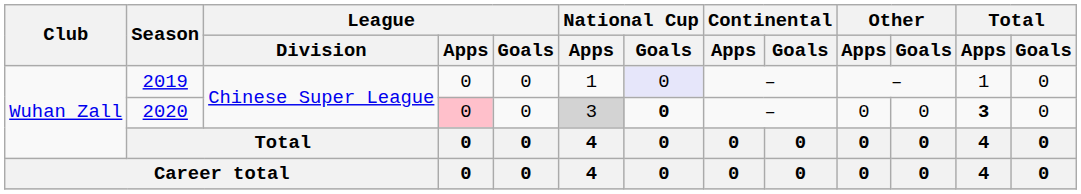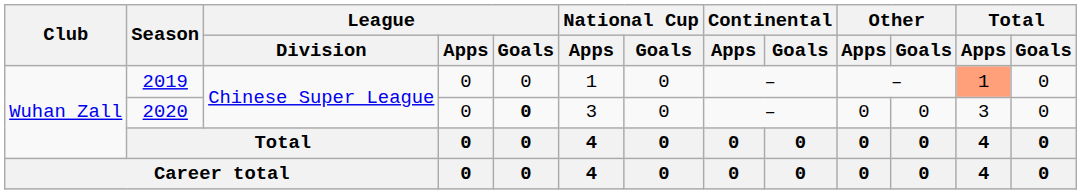(664, 82) lavender background -> (664, 82) no background
(984, 82) no background -> (984, 82) lightsalmon background
(466, 112) pink background -> (466, 112) no background
(526, 112) normal -> (526, 112) bold
(591, 112) lightgrey background -> (591, 112) no background
(664, 112) bold -> (664, 112) normal
(984, 112) bold -> (984, 112) normal
